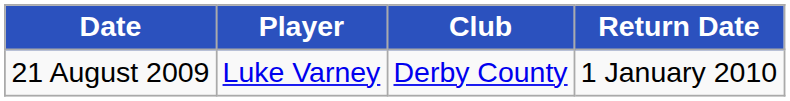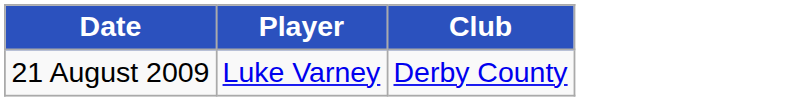- column: (679, 27)
